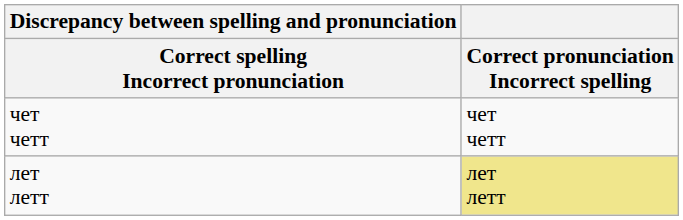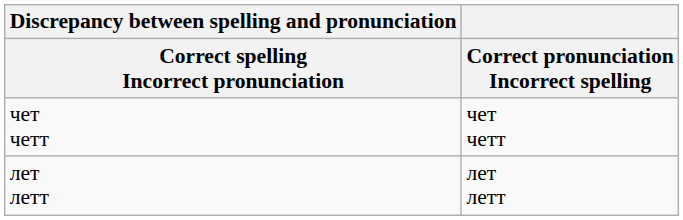(486, 185) khaki background -> (486, 185) no background
